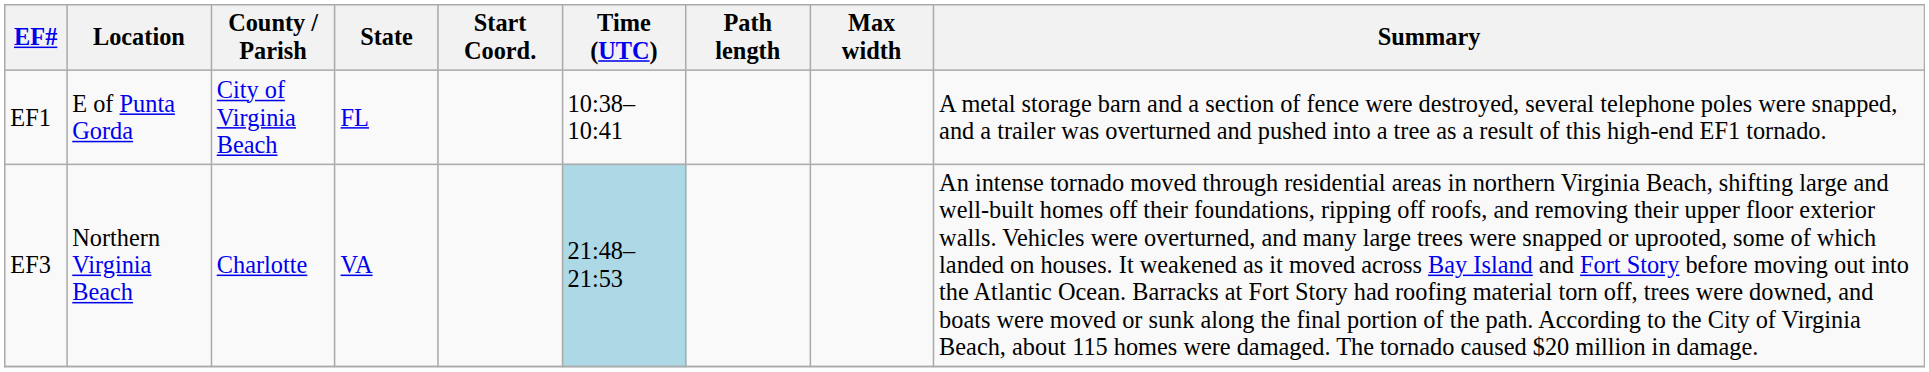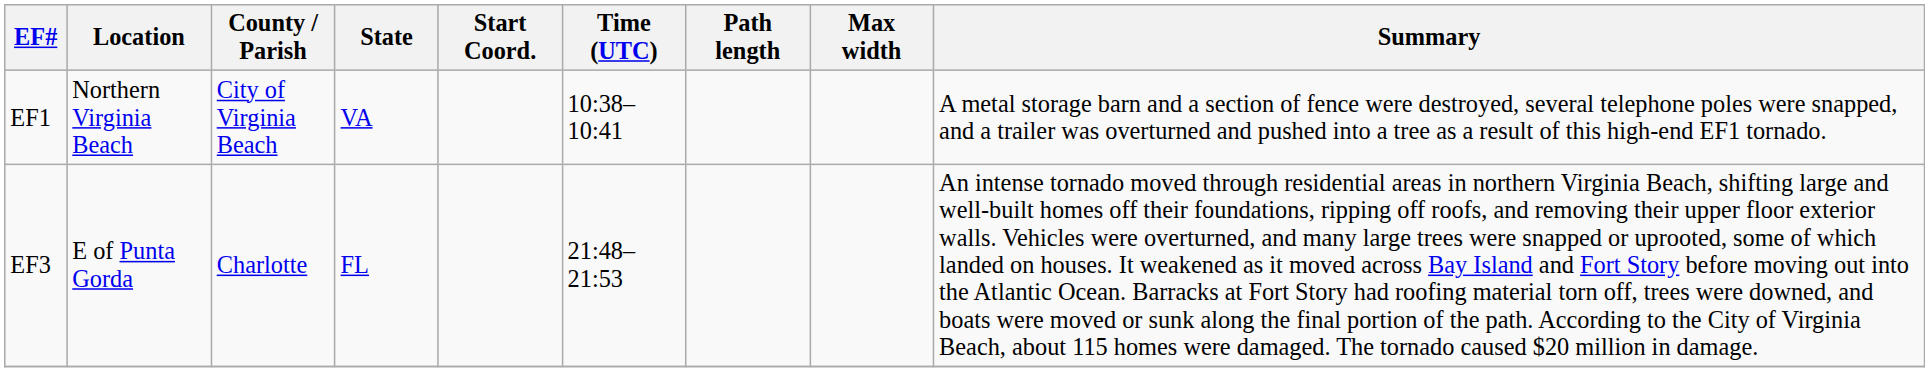(124, 117) E of Punta Gorda -> (116, 117) Northern Virginia Beach
(355, 117) FL -> (357, 117) VA
(116, 265) Northern Virginia Beach -> (124, 265) E of Punta Gorda
(357, 265) VA -> (355, 265) FL
(601, 265) lightblue background -> (601, 265) no background
